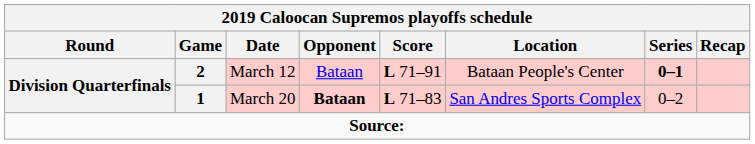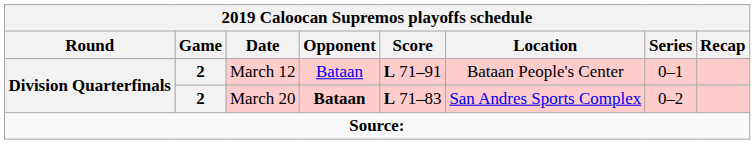(671, 71) bold -> (671, 71) normal
(200, 98) 1 -> (200, 98) 2
